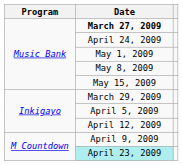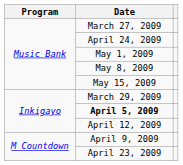(124, 26) bold -> (124, 26) normal
(124, 111) normal -> (124, 111) bold
(124, 153) paleturquoise background -> (124, 153) no background
